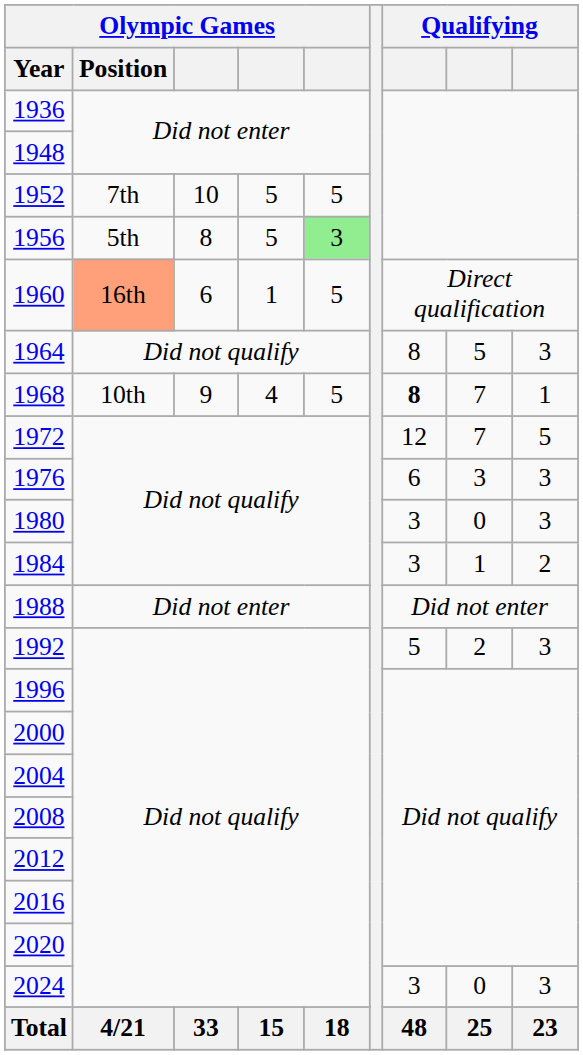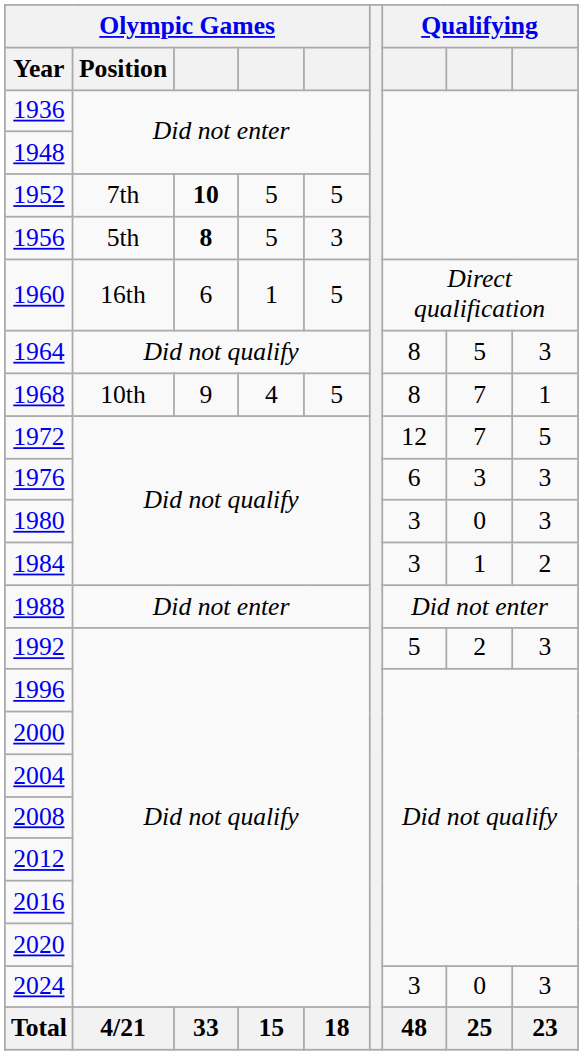(206, 195) normal -> (206, 195) bold
(206, 237) normal -> (206, 237) bold
(337, 237) lightgreen background -> (337, 237) no background
(123, 294) lightsalmon background -> (123, 294) no background
(414, 394) bold -> (414, 394) normal
